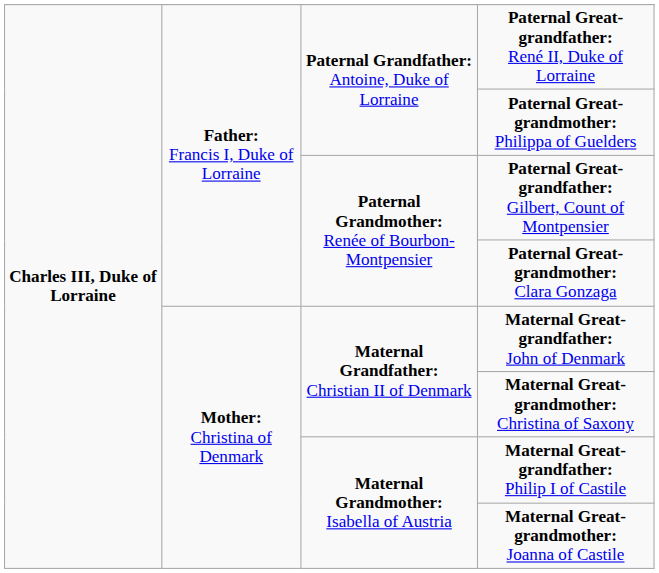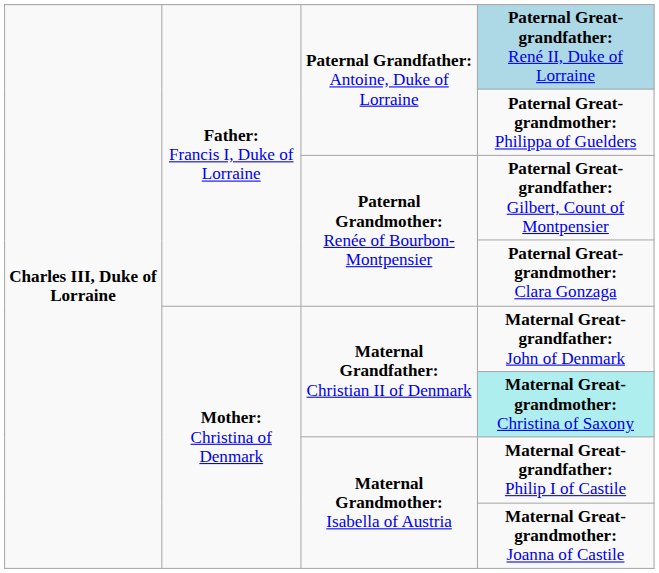(566, 46) no background -> (566, 46) lightblue background
(566, 404) no background -> (566, 404) paleturquoise background
